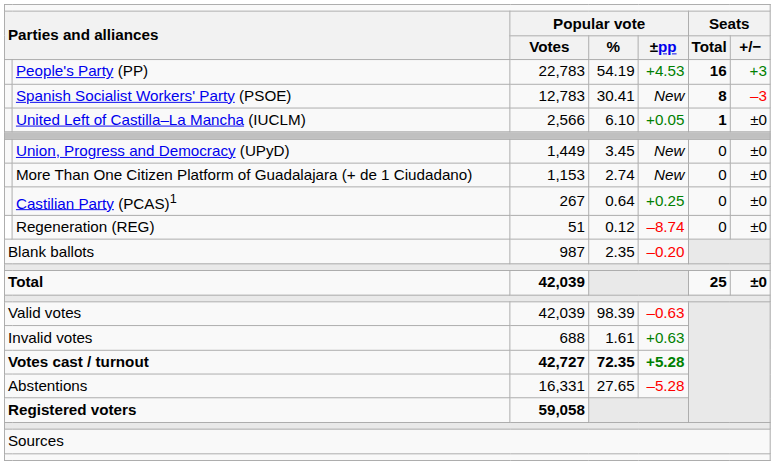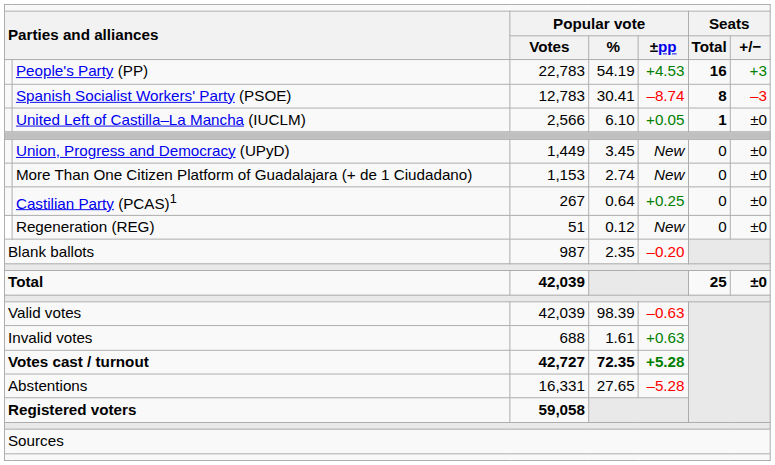(669, 95) New -> (665, 95) –8.74
(665, 227) –8.74 -> (669, 227) New
